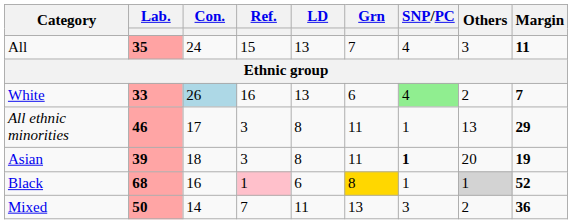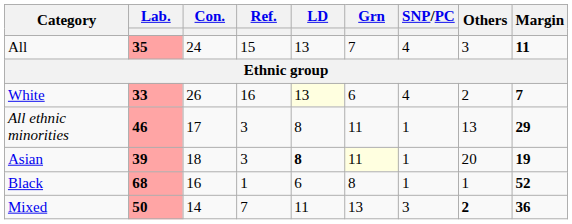(194, 94) lightblue background -> (194, 94) no background
(302, 94) no background -> (302, 94) lightyellow background
(406, 94) lightgreen background -> (406, 94) no background
(298, 159) normal -> (298, 159) bold
(355, 159) no background -> (355, 159) lightyellow background
(406, 159) bold -> (406, 159) normal
(244, 183) pink background -> (244, 183) no background
(352, 183) gold background -> (352, 183) no background
(465, 183) lightgrey background -> (465, 183) no background
(465, 207) normal -> (465, 207) bold
